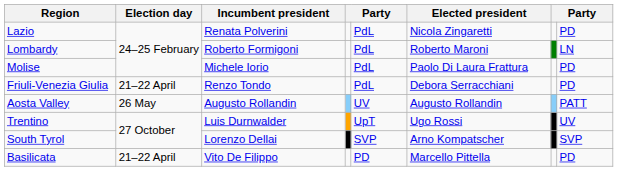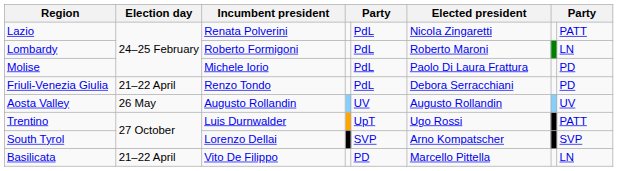(567, 31) PD -> (573, 31) PATT
(573, 103) PATT -> (567, 103) UV
(567, 121) UV -> (573, 121) PATT
(567, 157) PD -> (567, 157) LN
